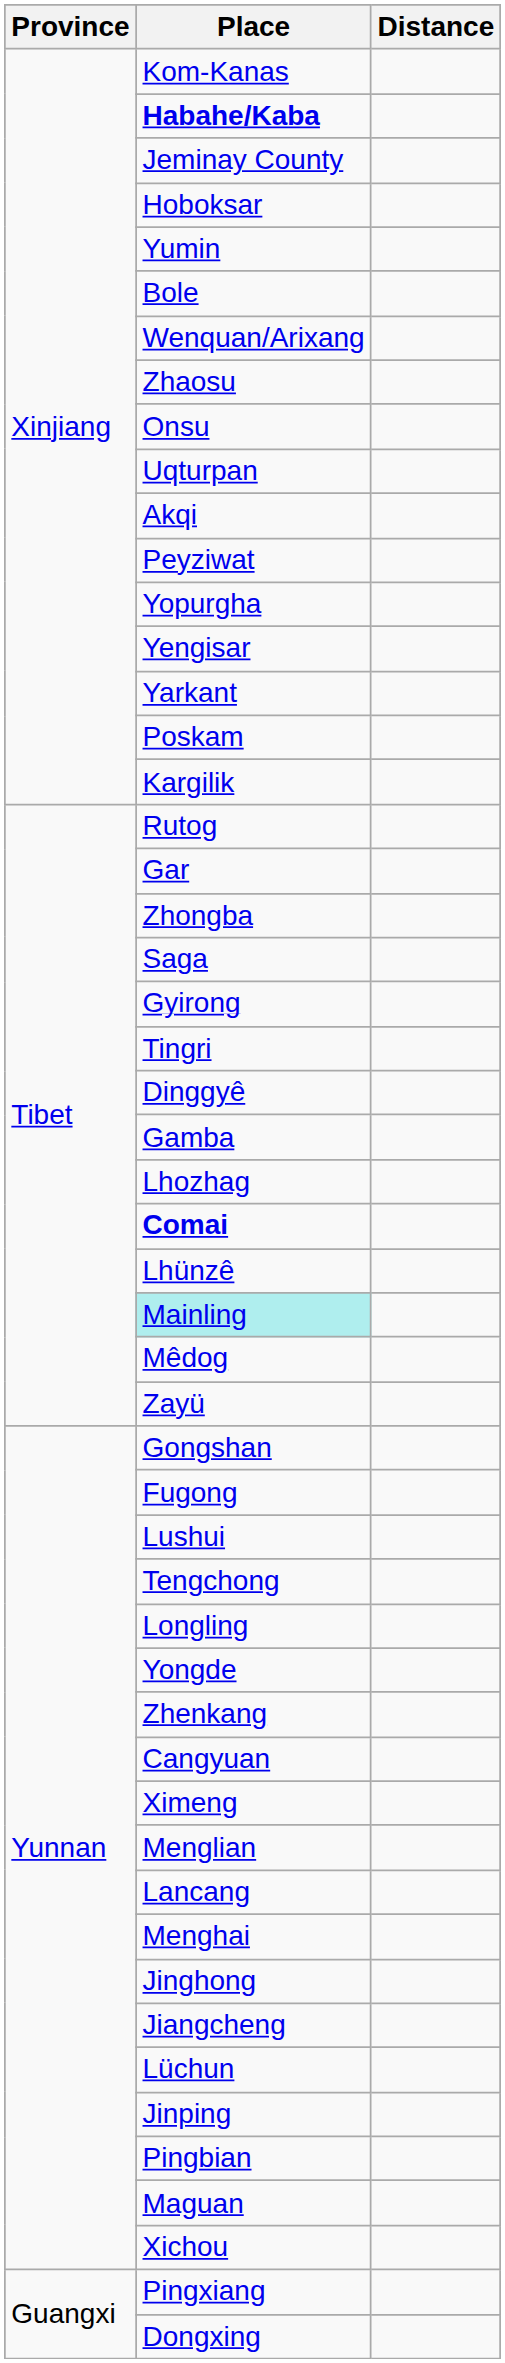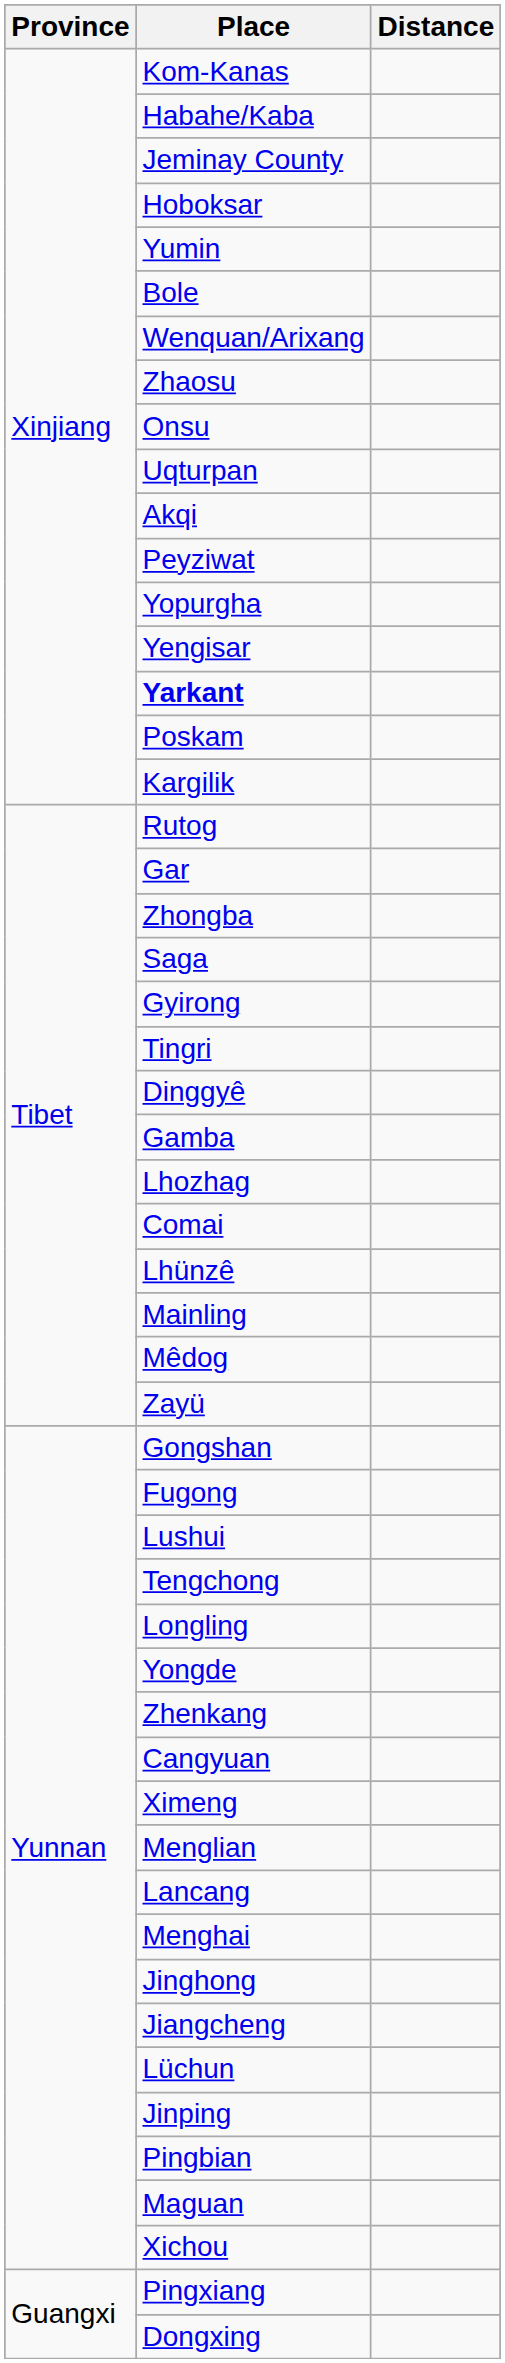(231, 115) bold -> (228, 115) normal
(190, 692) normal -> (193, 692) bold
(185, 1225) bold -> (183, 1225) normal
(195, 1314) paleturquoise background -> (195, 1314) no background
